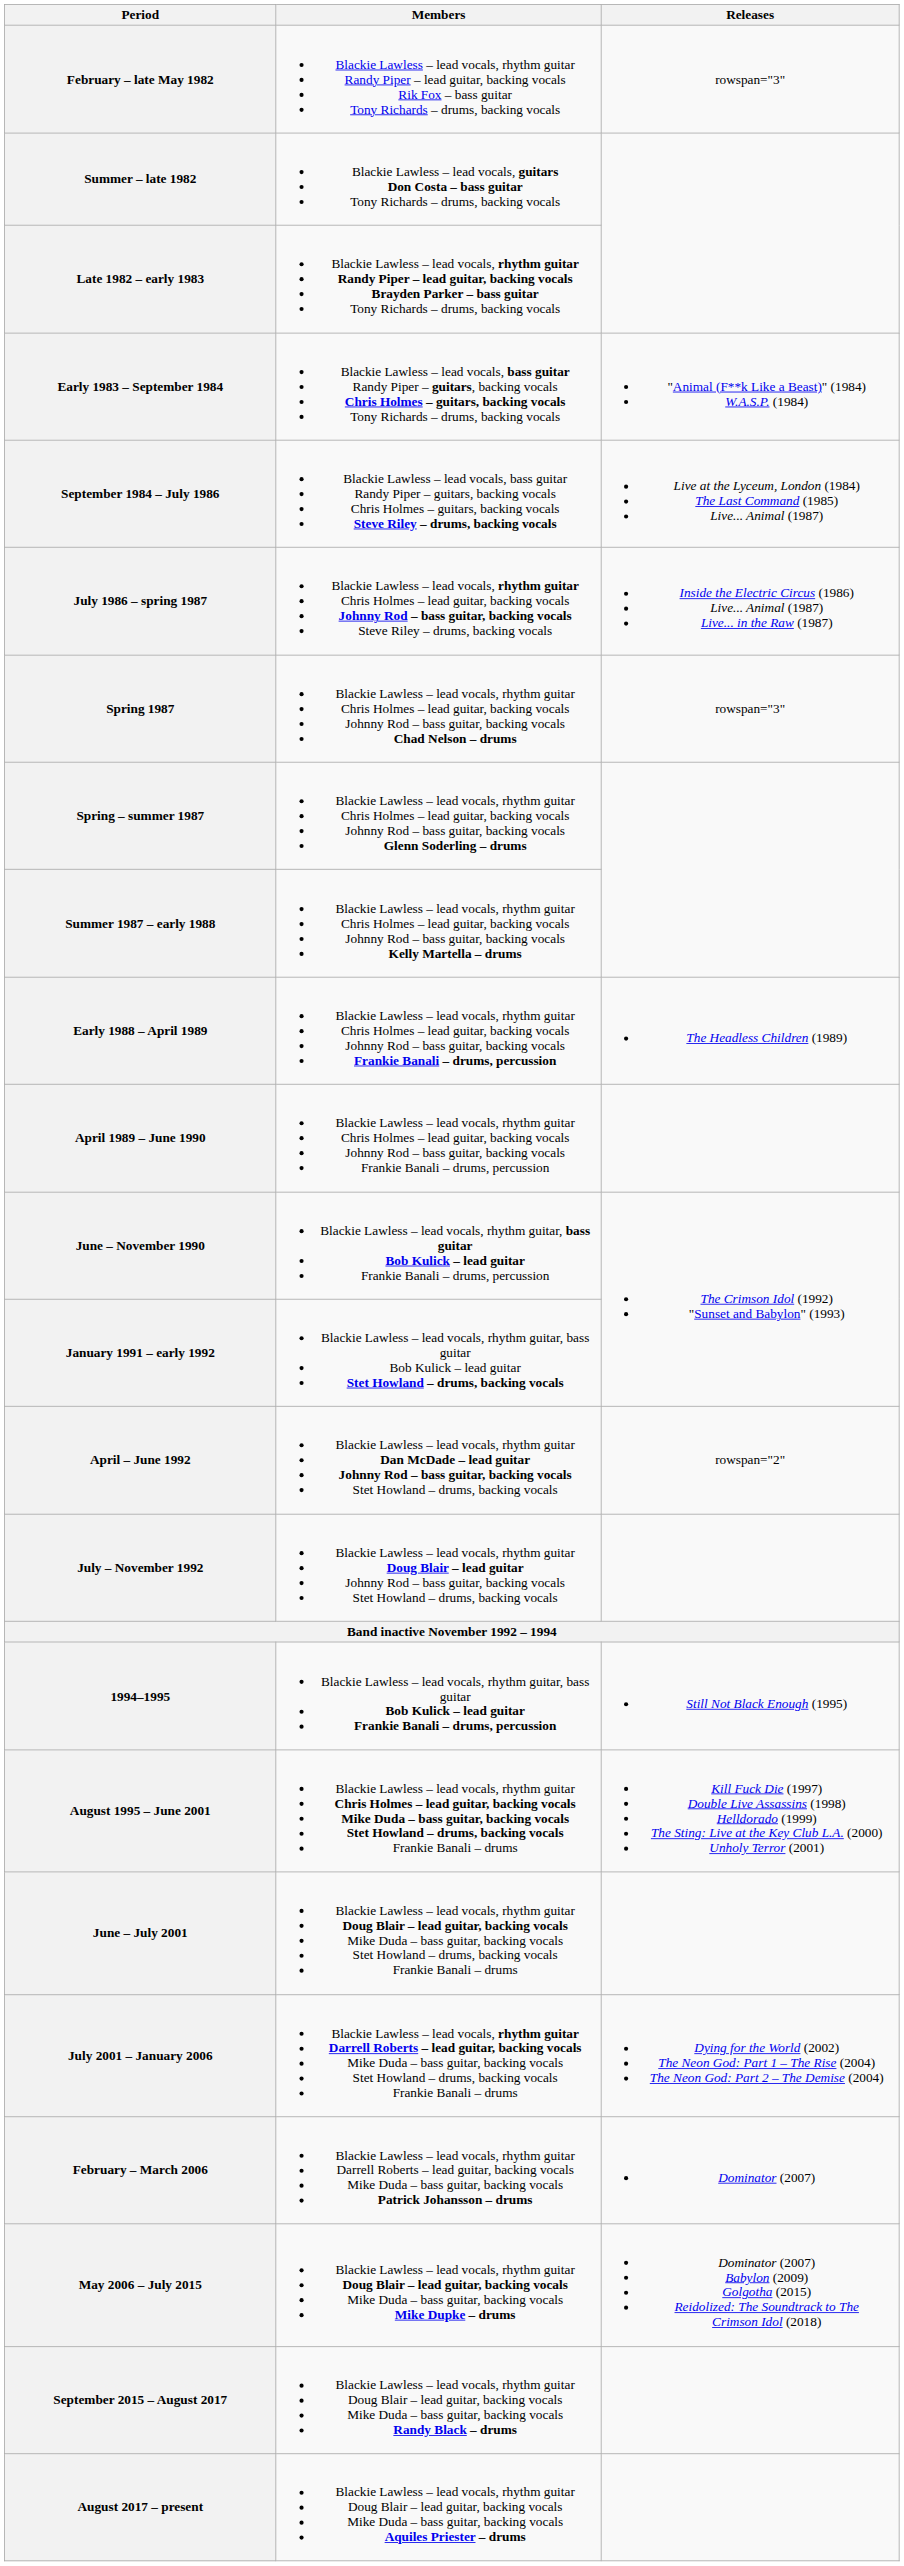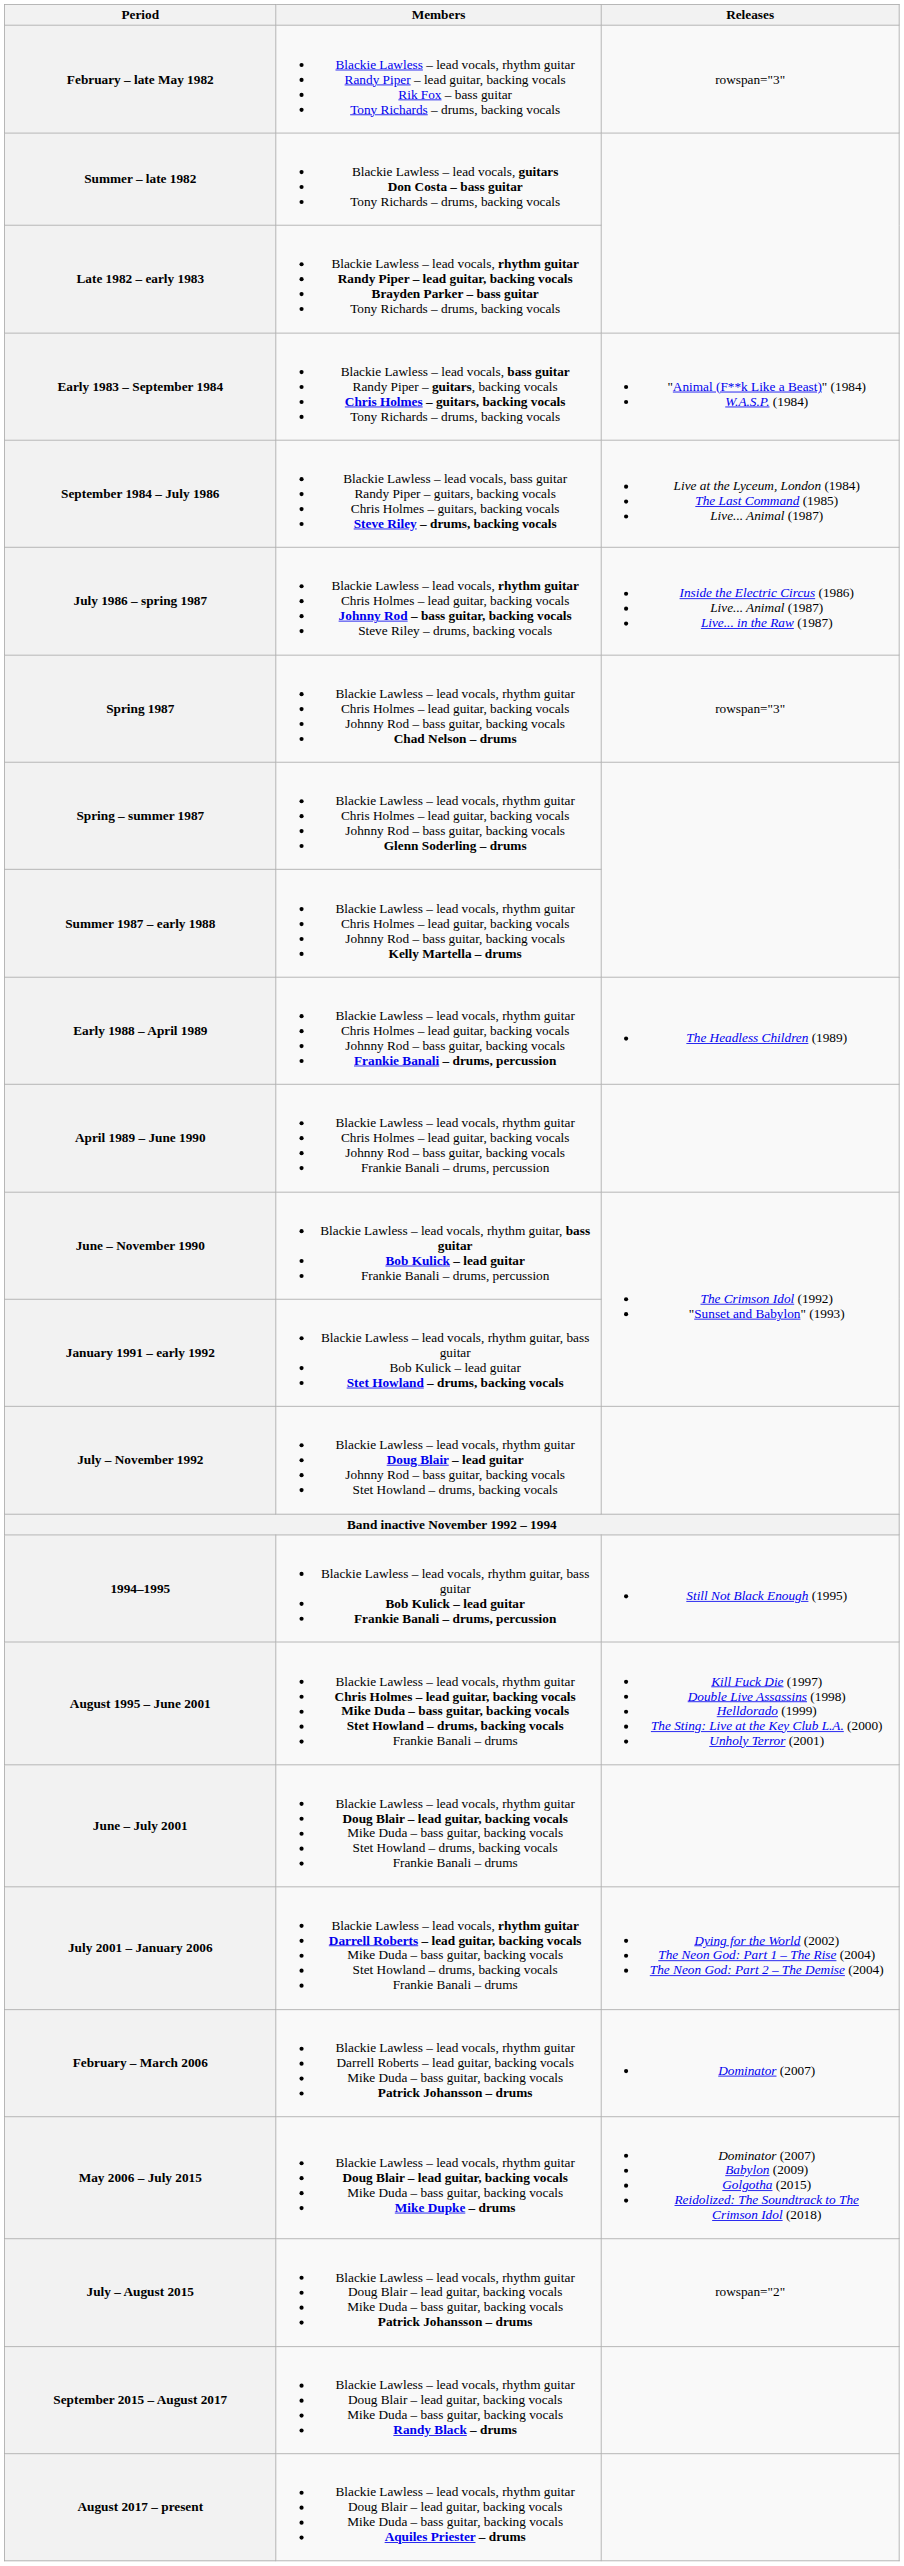- row: (140, 1460)
+ row: (140, 2292)
